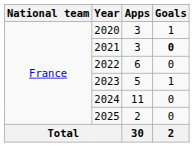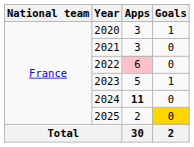(171, 47) bold -> (171, 47) normal
(137, 64) no background -> (137, 64) pink background
(137, 99) normal -> (137, 99) bold
(171, 116) no background -> (171, 116) gold background
